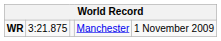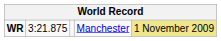(174, 28) no background -> (174, 28) khaki background
